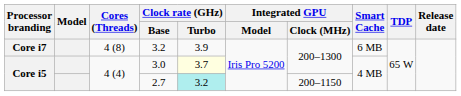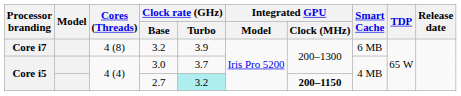(201, 64) lightyellow background -> (201, 64) no background
(320, 82) normal -> (320, 82) bold
